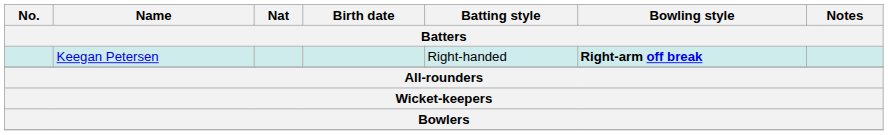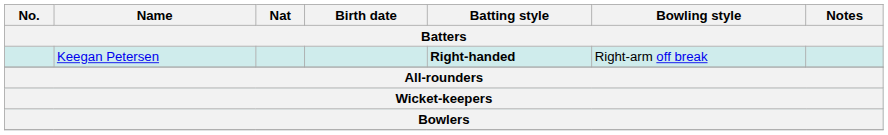(467, 57) normal -> (473, 57) bold
(641, 57) bold -> (651, 57) normal
